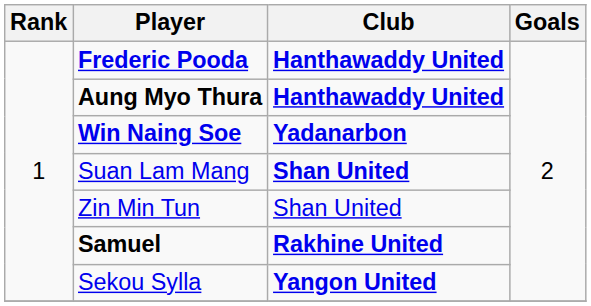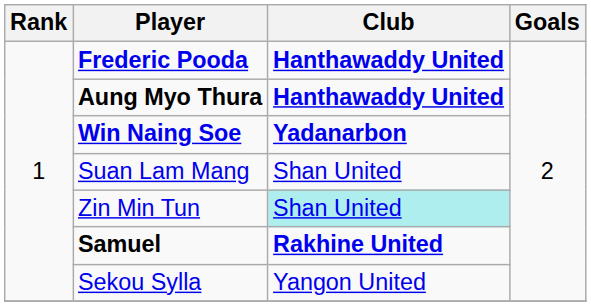(341, 171) bold -> (337, 171) normal
(337, 208) no background -> (337, 208) paleturquoise background
(355, 282) bold -> (349, 282) normal
